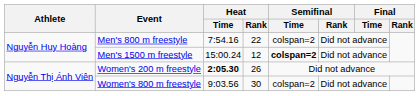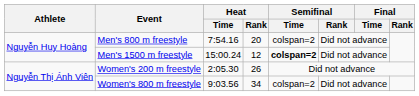(256, 40) 22 -> (256, 40) 20
(223, 69) bold -> (223, 69) normal
(256, 84) 30 -> (256, 84) 34
